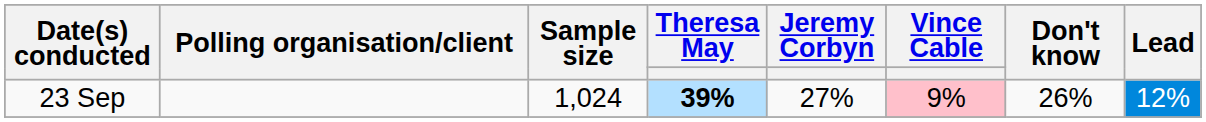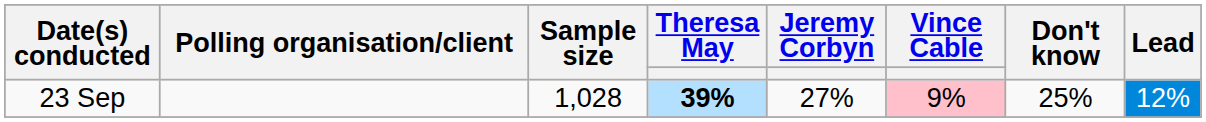(588, 98) 1,024 -> (588, 98) 1,028
(1066, 98) 26% -> (1066, 98) 25%
